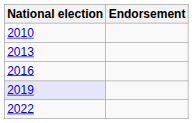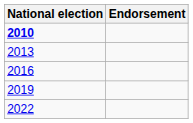(20, 33) normal -> (20, 33) bold
(20, 90) lavender background -> (20, 90) no background
